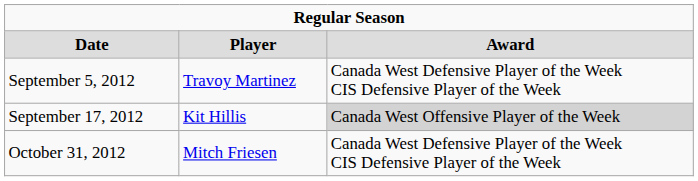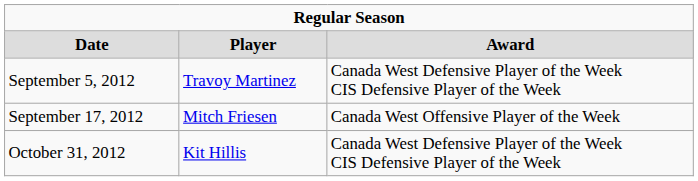(215, 116) Kit Hillis -> (230, 116) Mitch Friesen
(475, 116) lightgrey background -> (475, 116) no background
(230, 152) Mitch Friesen -> (215, 152) Kit Hillis
